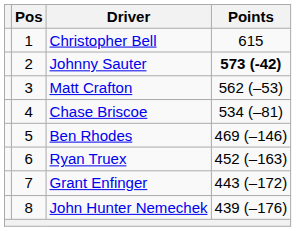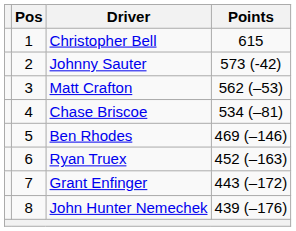(251, 64) bold -> (251, 64) normal
